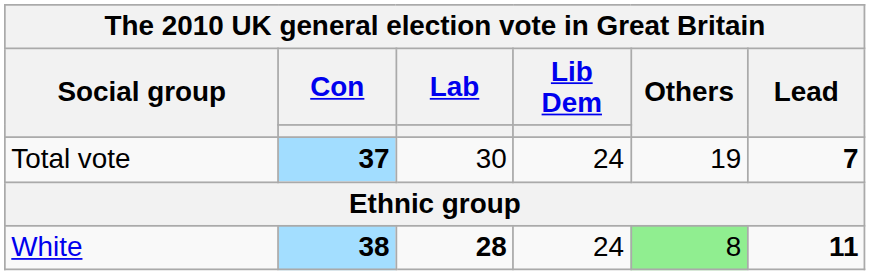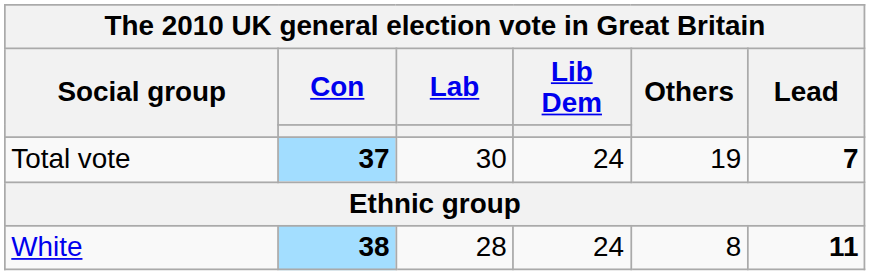(491, 247) bold -> (491, 247) normal
(733, 247) lightgreen background -> (733, 247) no background
